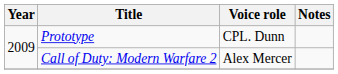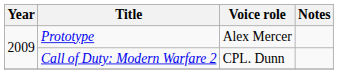(254, 36) CPL. Dunn -> (257, 36) Alex Mercer
(257, 58) Alex Mercer -> (254, 58) CPL. Dunn
